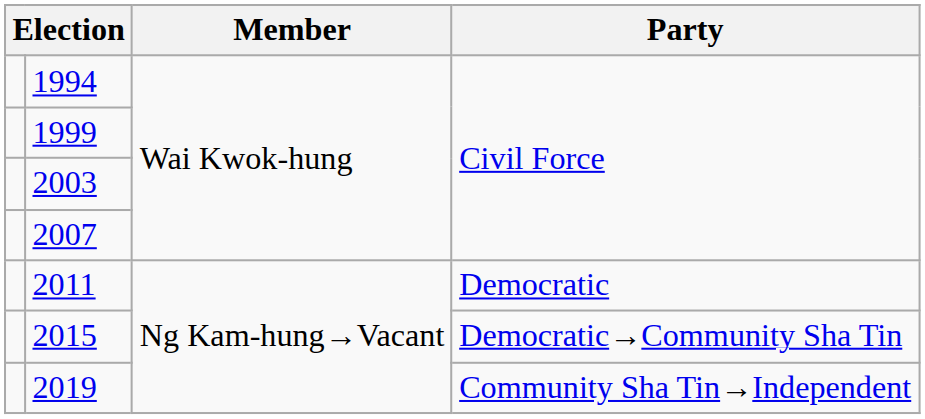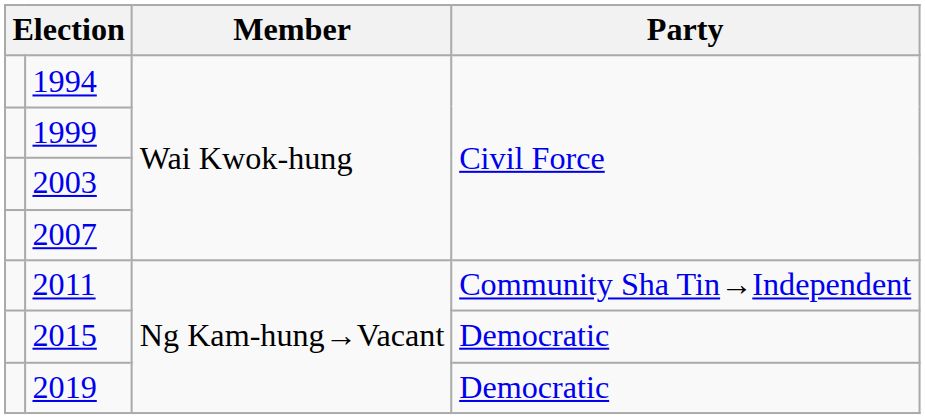(534, 285) Democratic -> (685, 285) Community Sha Tin→Independent
(681, 336) Democratic→Community Sha Tin -> (534, 336) Democratic
(685, 387) Community Sha Tin→Independent -> (534, 387) Democratic
